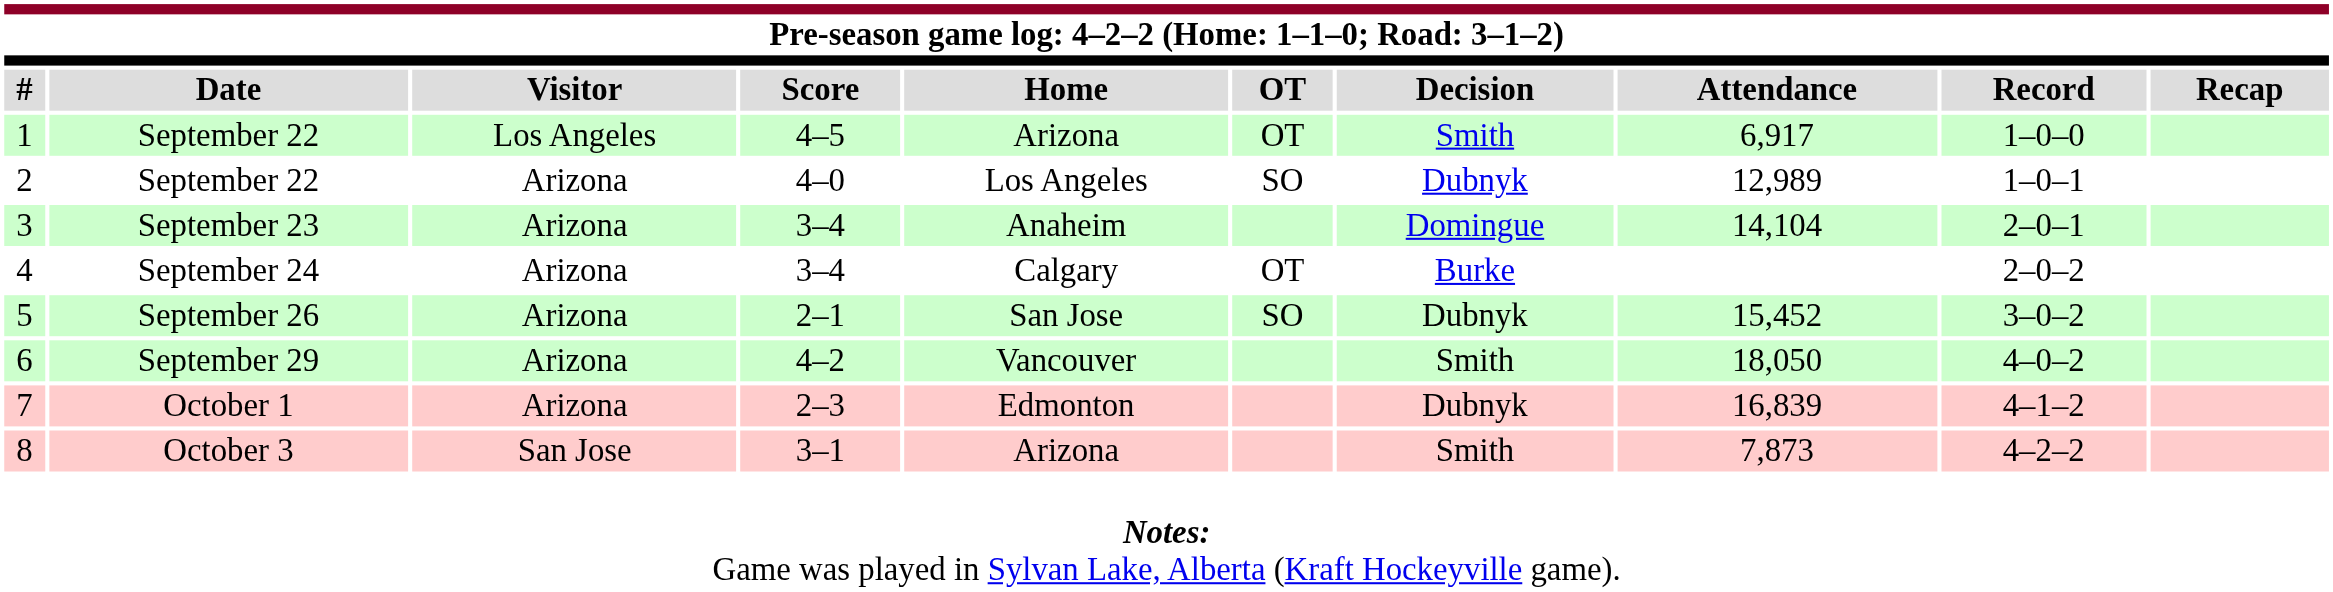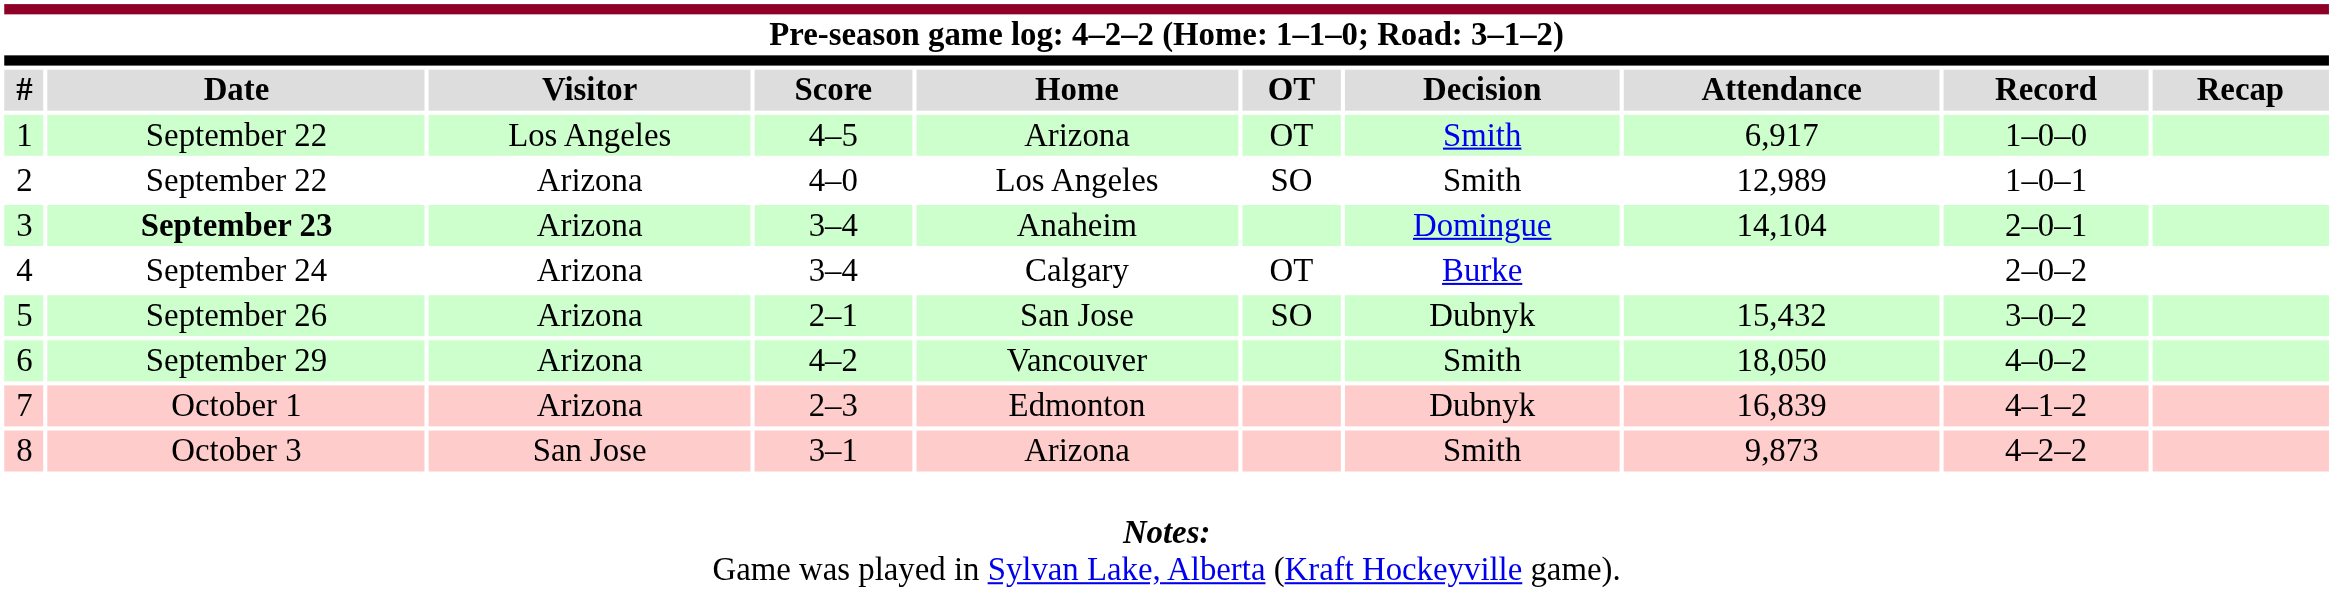(1475, 179) Dubnyk -> (1482, 179) Smith
(228, 224) normal -> (236, 224) bold
(1777, 315) 15,452 -> (1782, 315) 15,432
(1777, 450) 7,873 -> (1782, 450) 9,873
